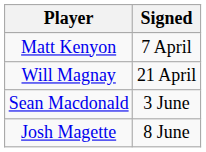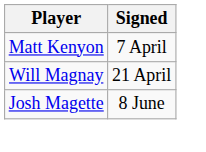- row: (69, 103)
